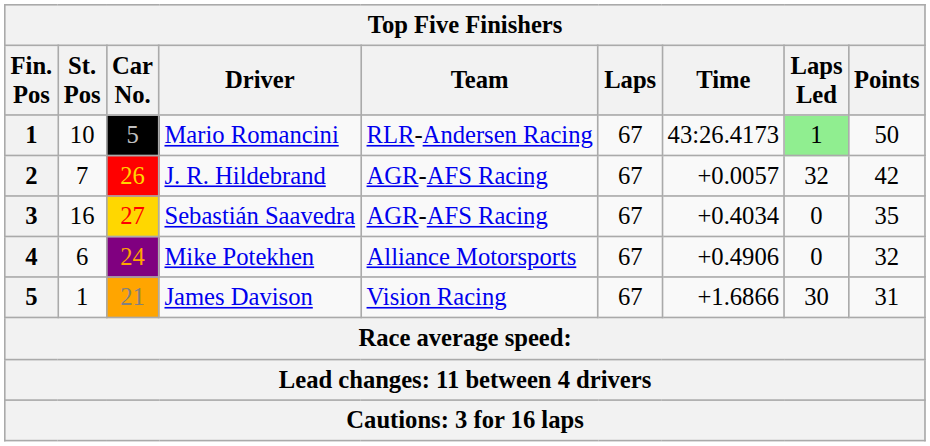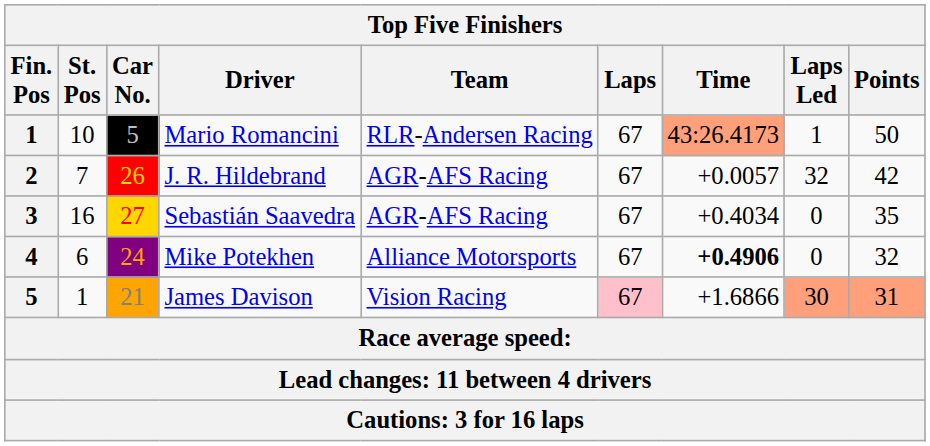(723, 135) no background -> (723, 135) lightsalmon background
(816, 135) lightgreen background -> (816, 135) no background
(738, 257) normal -> (738, 257) bold
(630, 297) no background -> (630, 297) pink background
(816, 297) no background -> (816, 297) lightsalmon background
(887, 297) no background -> (887, 297) lightsalmon background
